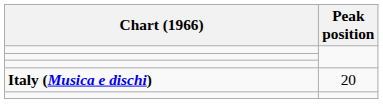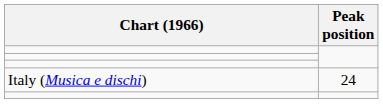(80, 79) bold -> (77, 79) normal
(348, 79) 20 -> (348, 79) 24
